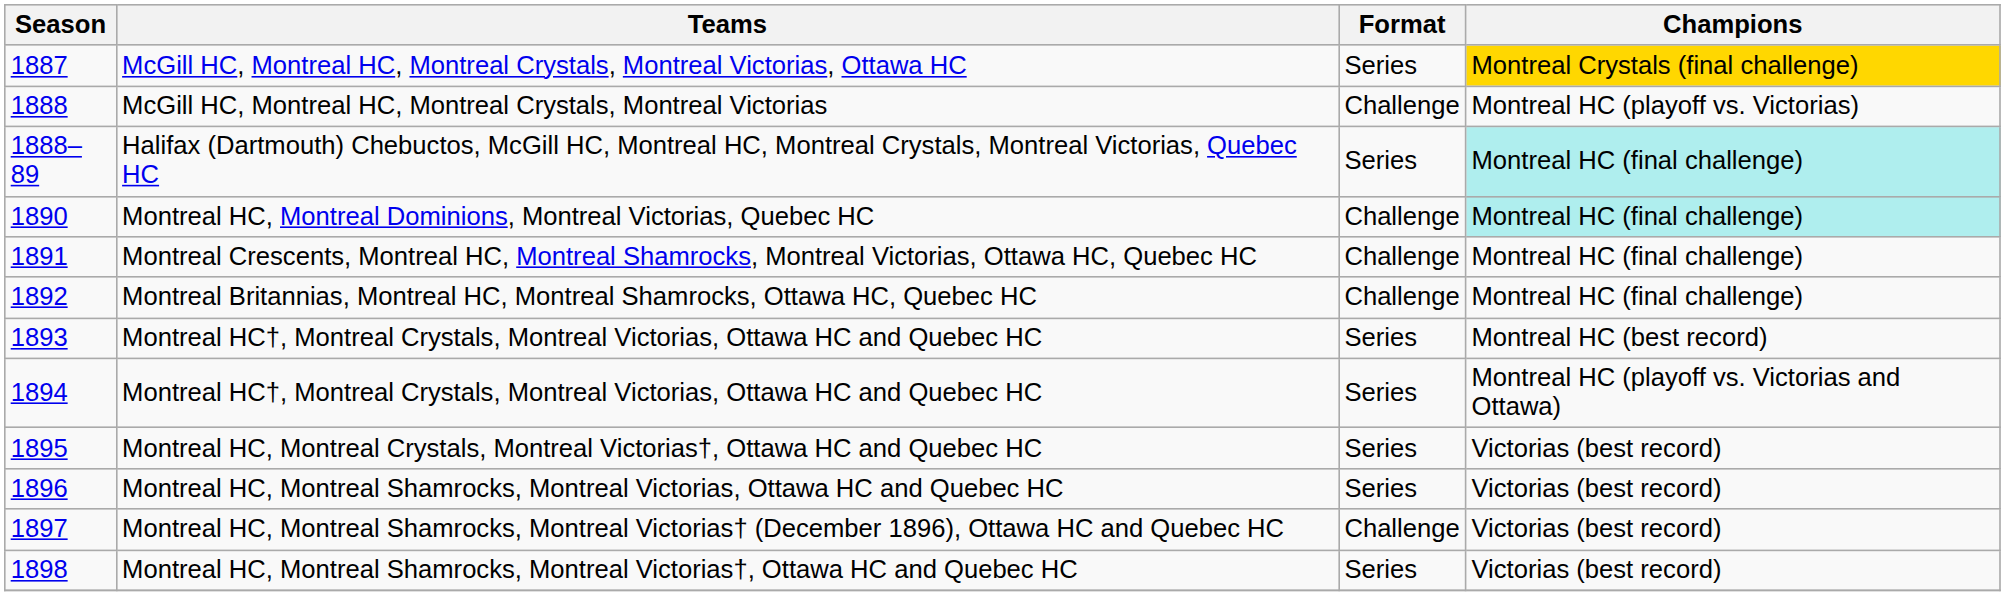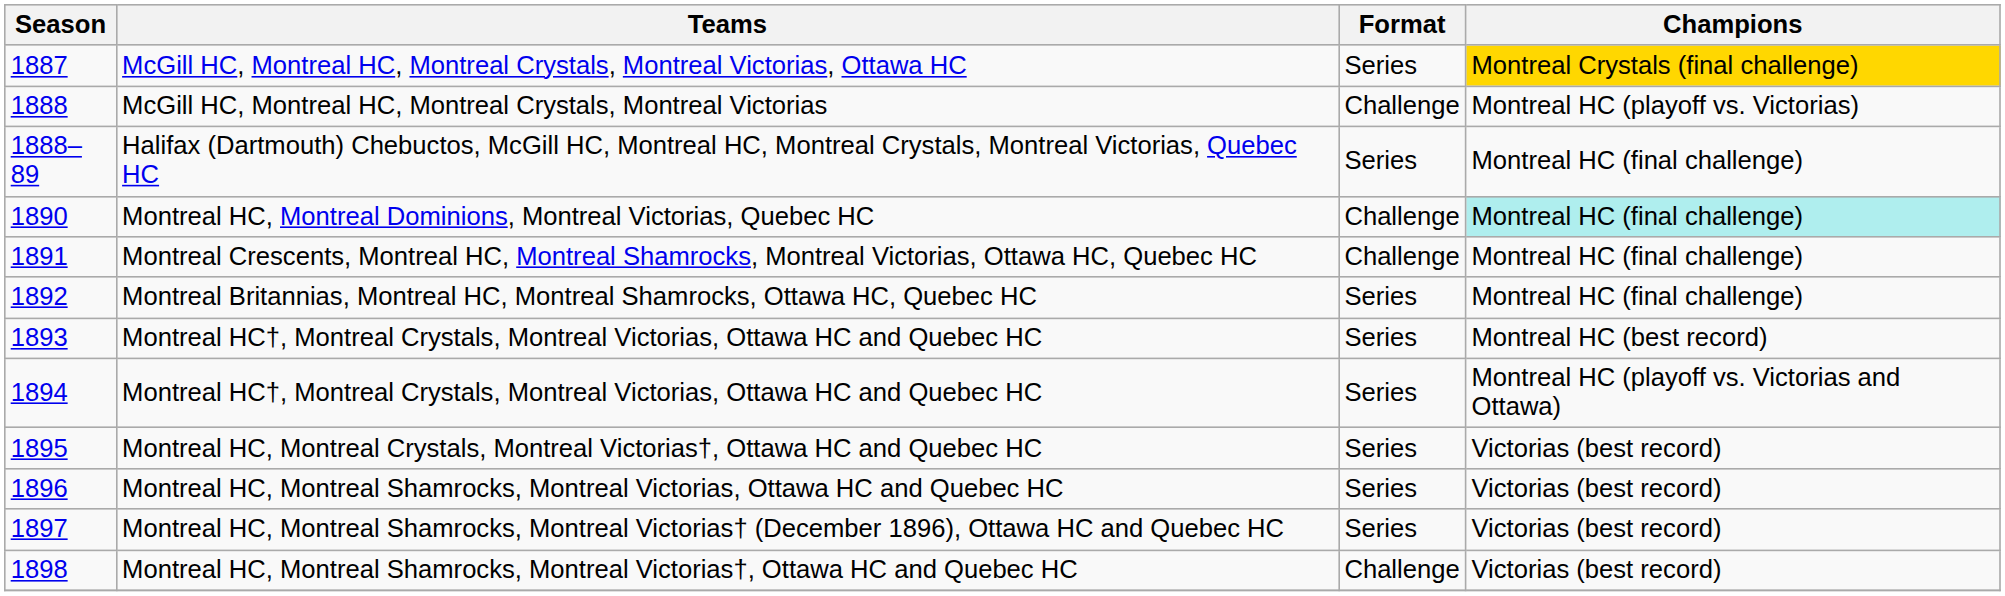(1637, 161) paleturquoise background -> (1637, 161) no background
(1402, 297) Challenge -> (1381, 297) Series
(1402, 529) Challenge -> (1381, 529) Series
(1381, 569) Series -> (1402, 569) Challenge
